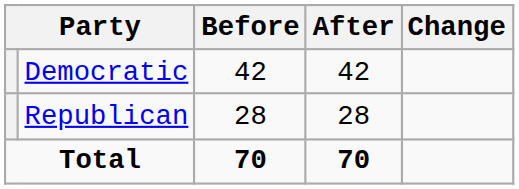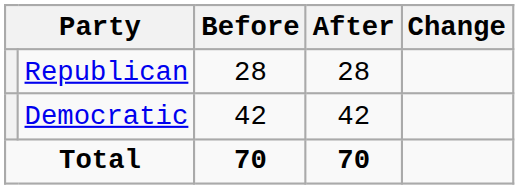rows swapped: (106, 72) <-> (106, 116)
